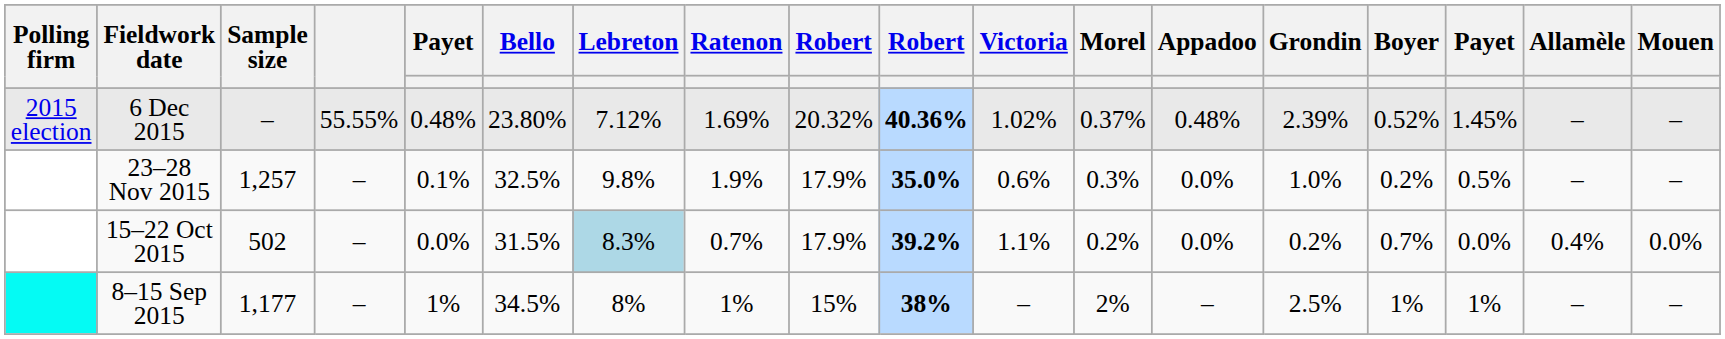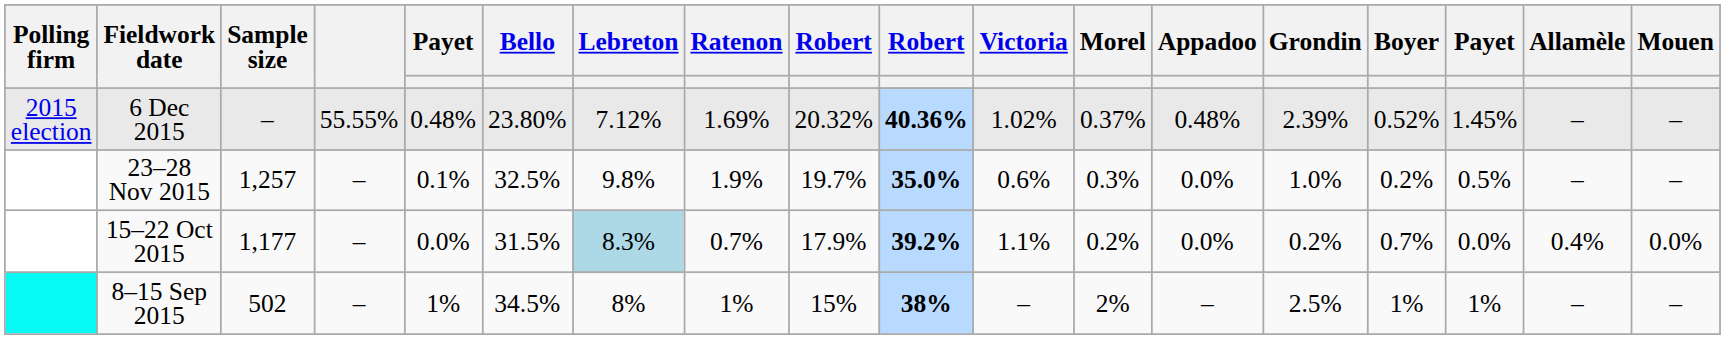(834, 180) 17.9% -> (834, 180) 19.7%
(267, 242) 502 -> (267, 242) 1,177
(267, 303) 1,177 -> (267, 303) 502
